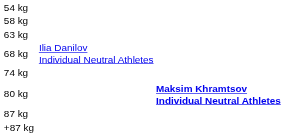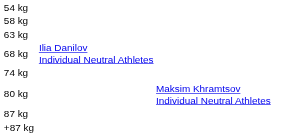(218, 95) bold -> (213, 95) normal
